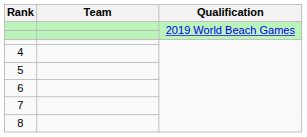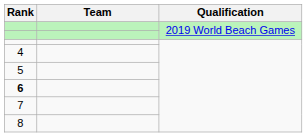(20, 88) normal -> (20, 88) bold
